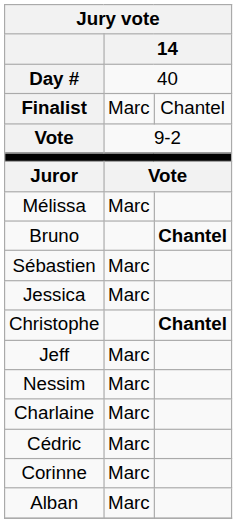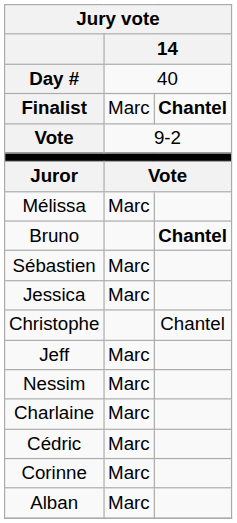(193, 108) normal -> (193, 108) bold
(193, 324) bold -> (193, 324) normal
